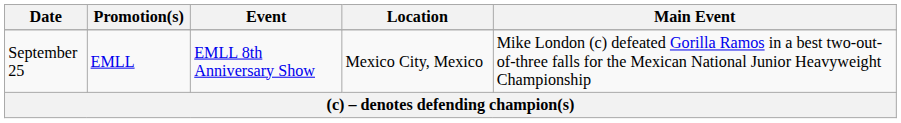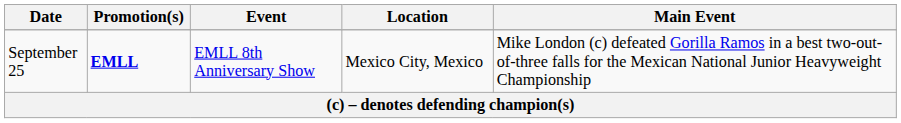(113, 61) normal -> (114, 61) bold
